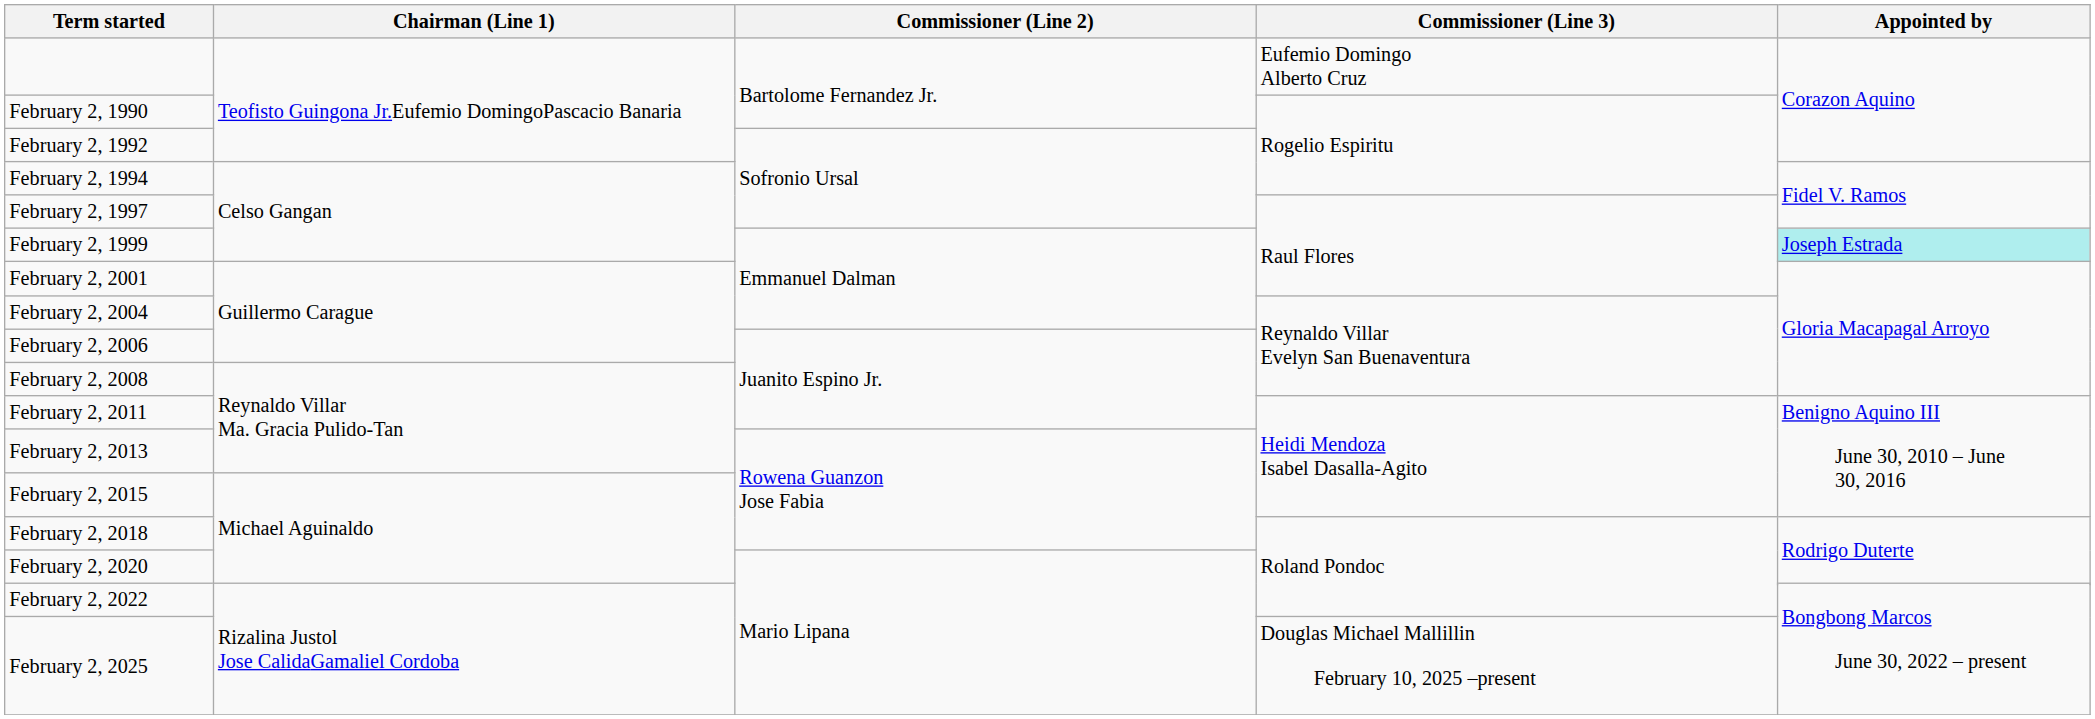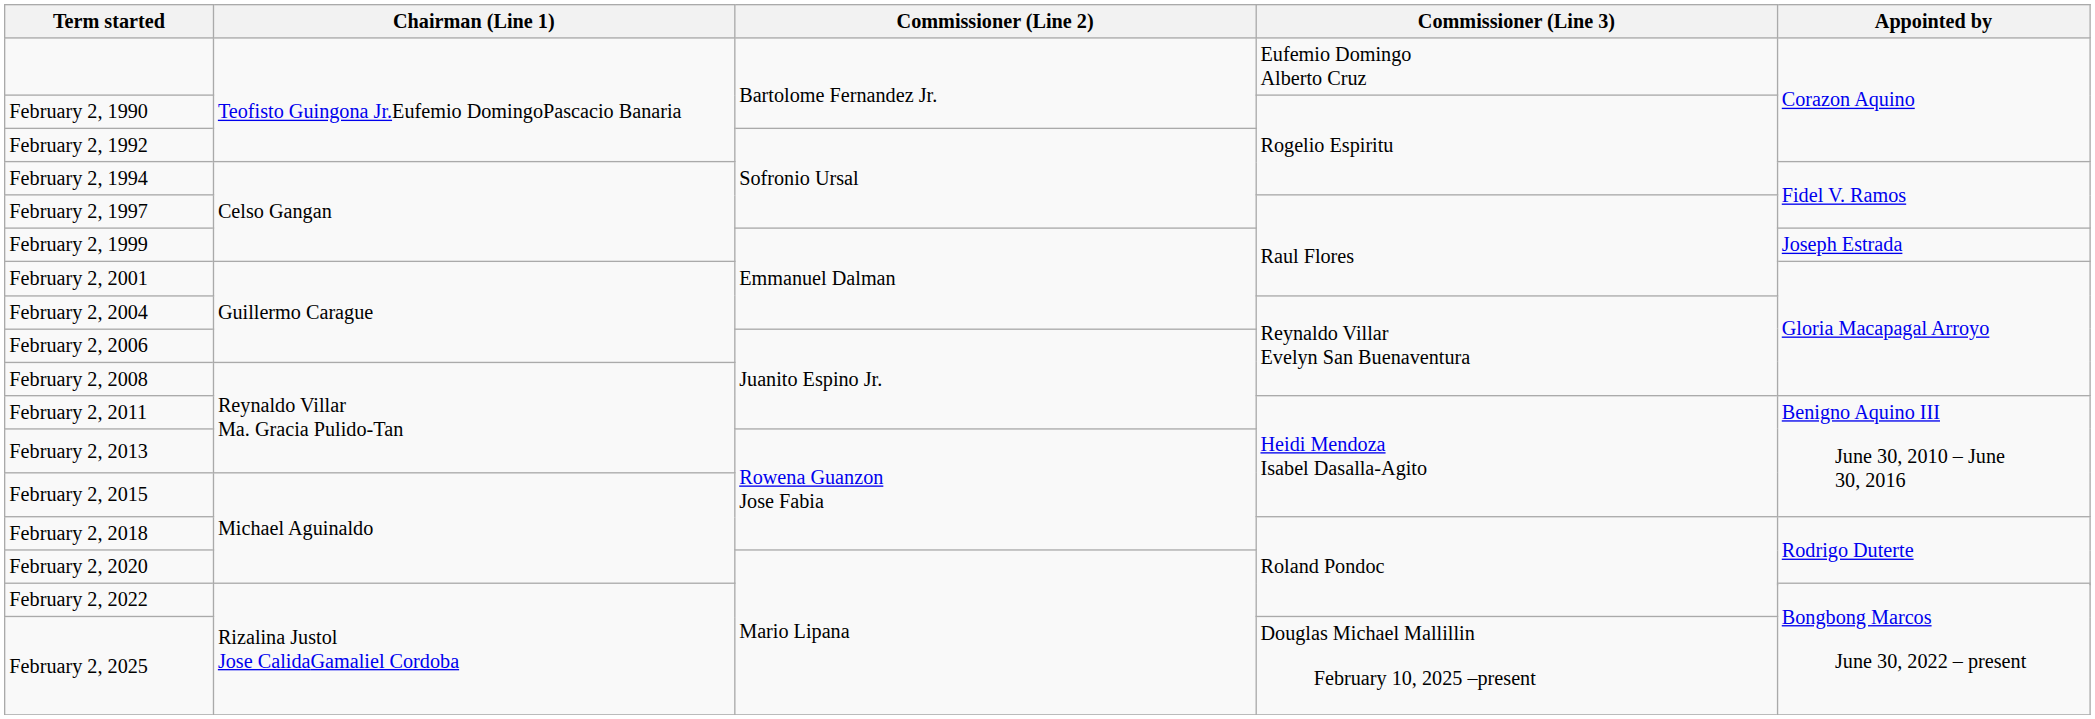(1842, 245) paleturquoise background -> (1842, 245) no background
